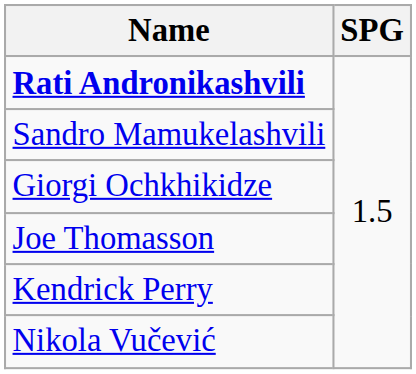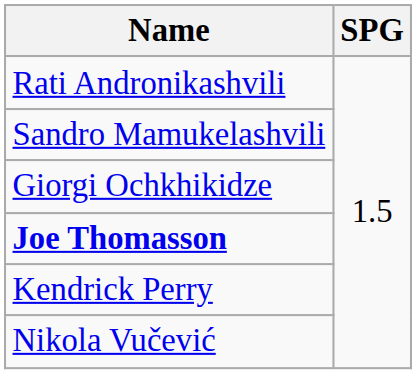(159, 82) bold -> (149, 82) normal
(113, 237) normal -> (120, 237) bold
